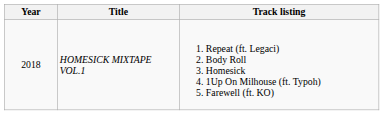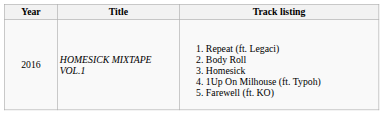(31, 64) 2018 -> (31, 64) 2016
